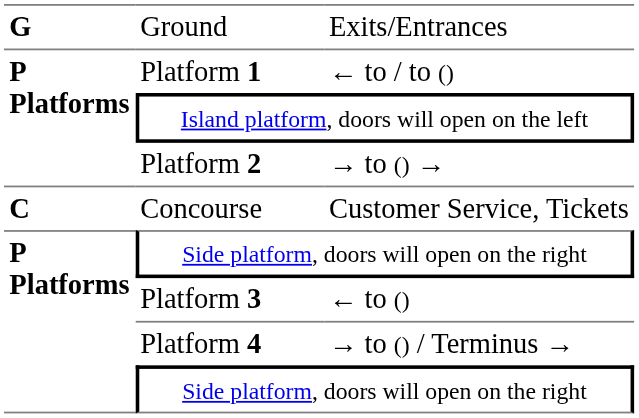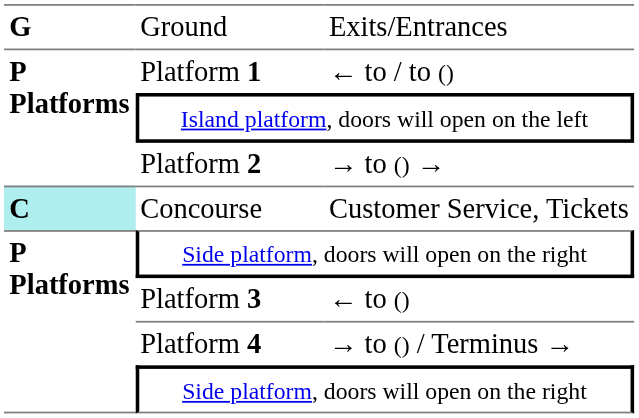(20, 208) no background -> (20, 208) paleturquoise background
